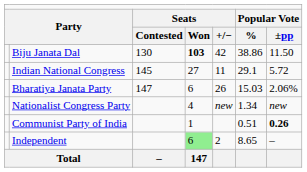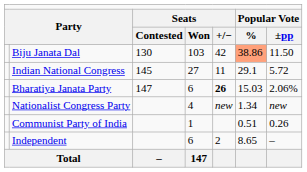(196, 53) bold -> (196, 53) normal
(250, 53) no background -> (250, 53) lightsalmon background
(220, 88) normal -> (220, 88) bold
(279, 123) bold -> (279, 123) normal
(191, 140) lightgreen background -> (191, 140) no background
